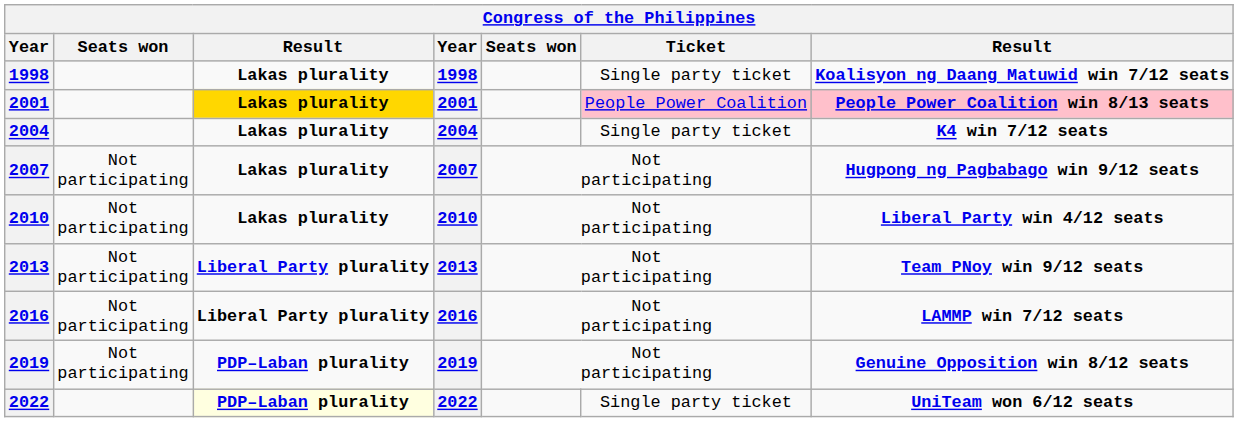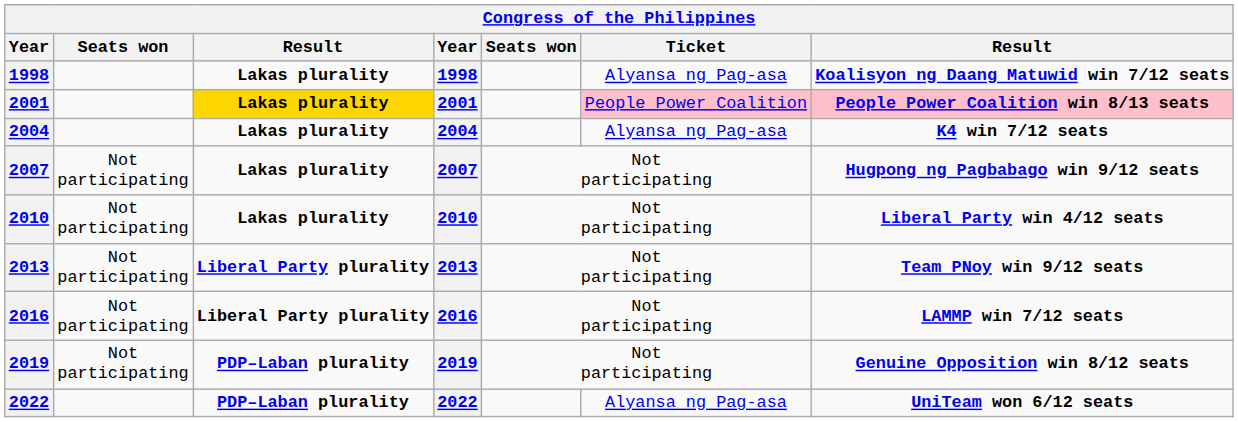(696, 75) Single party ticket -> (696, 75) Alyansa ng Pag-asa
(696, 132) Single party ticket -> (696, 132) Alyansa ng Pag-asa
(313, 402) lightyellow background -> (313, 402) no background
(696, 402) Single party ticket -> (696, 402) Alyansa ng Pag-asa
